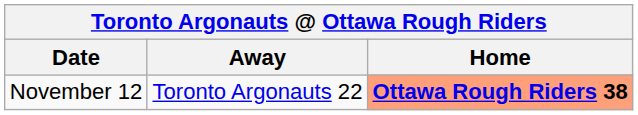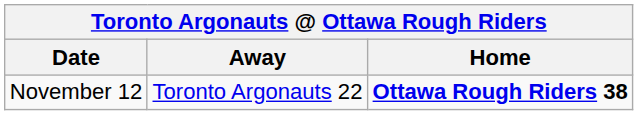(500, 92) lightsalmon background -> (500, 92) no background
